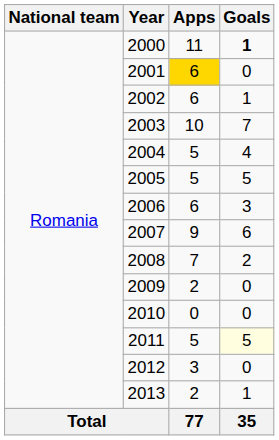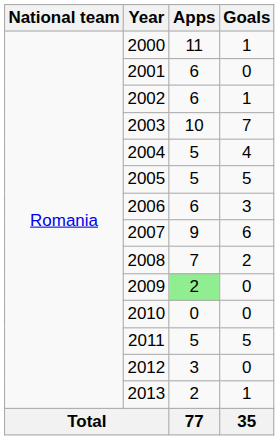(247, 44) bold -> (247, 44) normal
(194, 71) gold background -> (194, 71) no background
(194, 286) no background -> (194, 286) lightgreen background
(247, 340) lightyellow background -> (247, 340) no background
